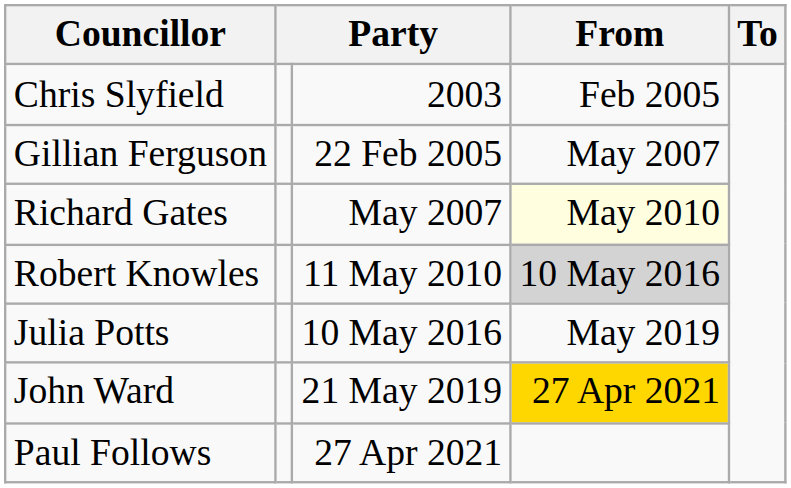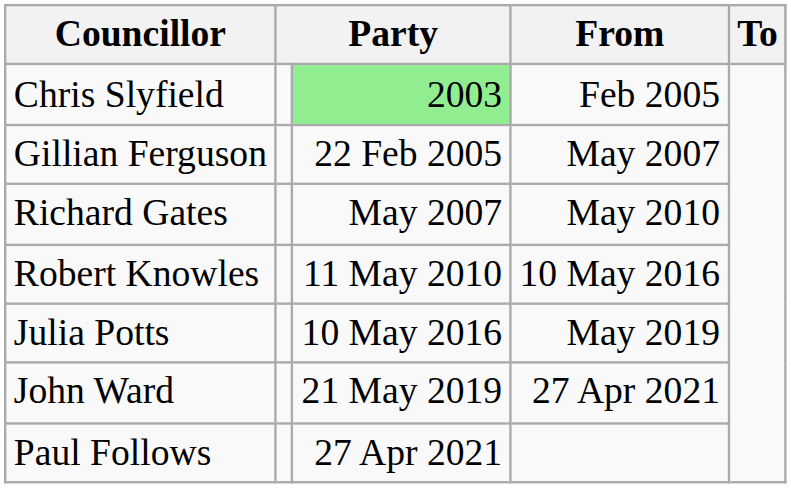(465, 93) no background -> (465, 93) lightgreen background
(643, 213) lightyellow background -> (643, 213) no background
(620, 272) lightgrey background -> (620, 272) no background
(626, 392) gold background -> (626, 392) no background
